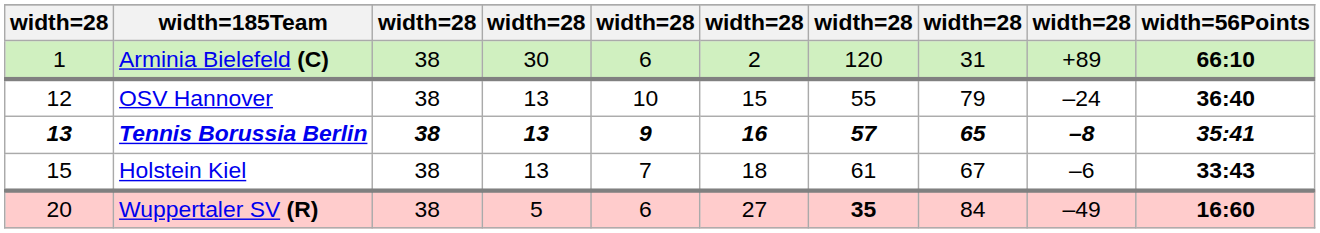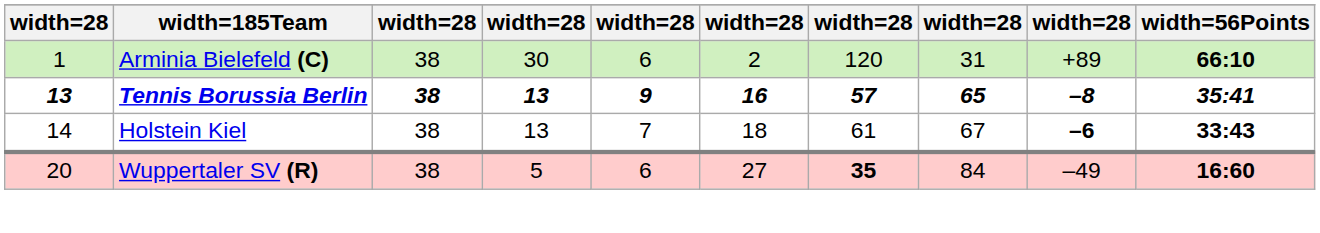- row: (196, 98)
(59, 170) 15 -> (59, 131) 14
(1082, 170) normal -> (1082, 131) bold
